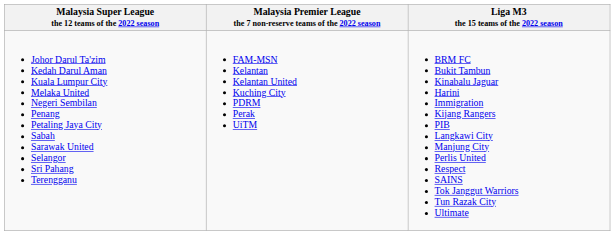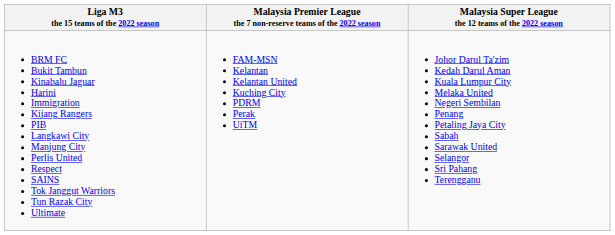columns swapped: (105, 17) <-> (509, 17)
